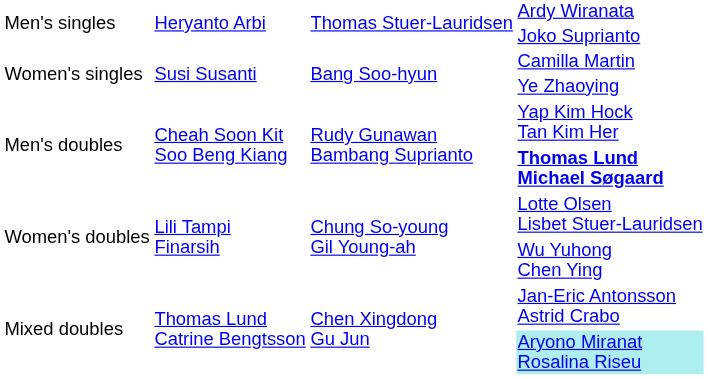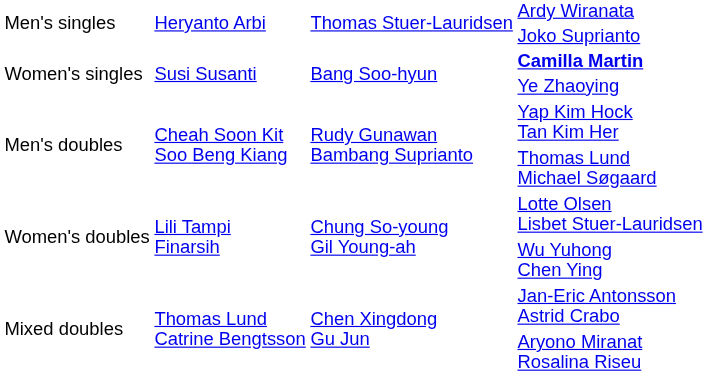(576, 61) normal -> (580, 61) bold
(591, 168) bold -> (587, 168) normal
(580, 352) paleturquoise background -> (580, 352) no background
